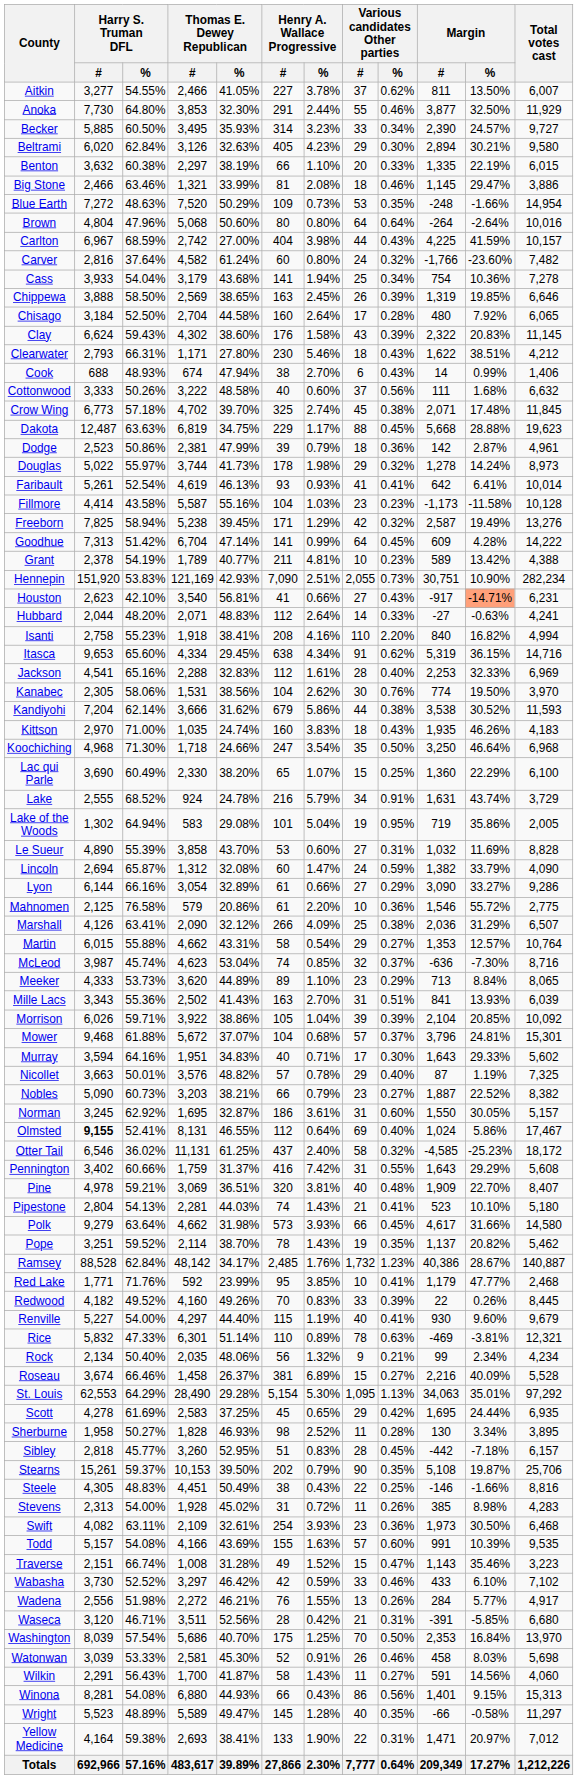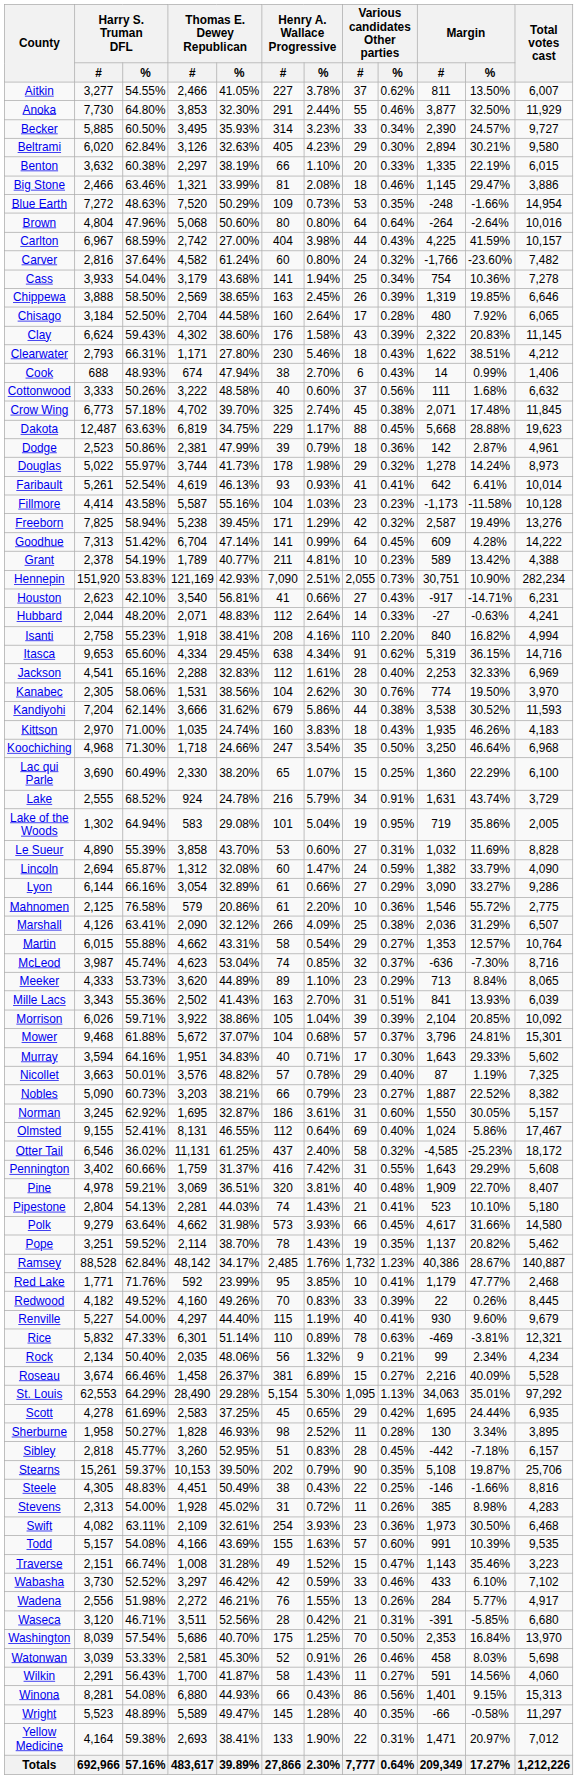(490, 598) lightsalmon background -> (490, 598) no background
(98, 1132) bold -> (98, 1132) normal
